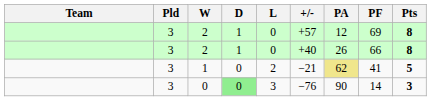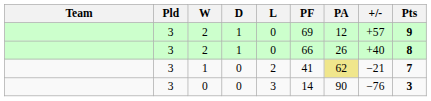columns swapped: (375, 13) <-> (307, 13)
(409, 31) 8 -> (409, 31) 9
(409, 68) 5 -> (409, 68) 7
(239, 86) lightgreen background -> (239, 86) no background
